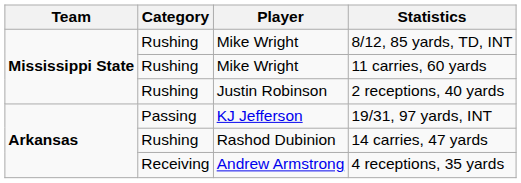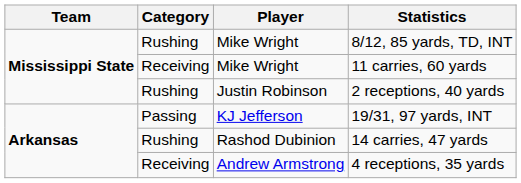(170, 66) Rushing -> (175, 66) Receiving
